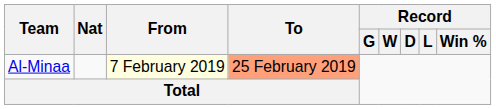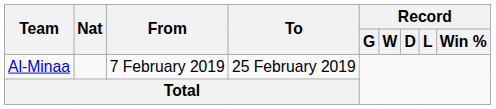(167, 66) lightyellow background -> (167, 66) no background
(294, 66) lightsalmon background -> (294, 66) no background
